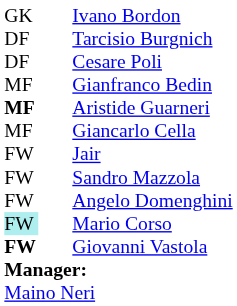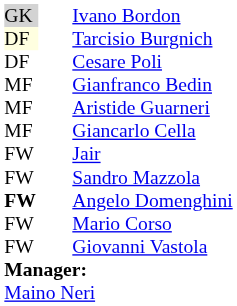(18, 15) no background -> (18, 15) lightgrey background
(17, 38) no background -> (17, 38) lightyellow background
(20, 107) bold -> (18, 107) normal
(19, 200) normal -> (20, 200) bold
(19, 223) paleturquoise background -> (19, 223) no background
(20, 246) bold -> (19, 246) normal
